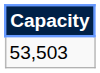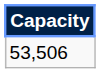(39, 52) 53,503 -> (39, 52) 53,506
